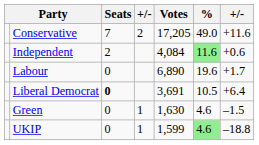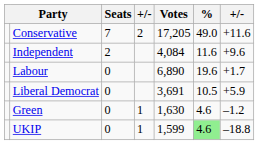(207, 52) lightgreen background -> (207, 52) no background
(234, 52) +0.6 -> (234, 52) +9.6
(108, 91) bold -> (108, 91) normal
(234, 91) +6.4 -> (234, 91) +5.9
(234, 110) –1.5 -> (234, 110) –1.2
